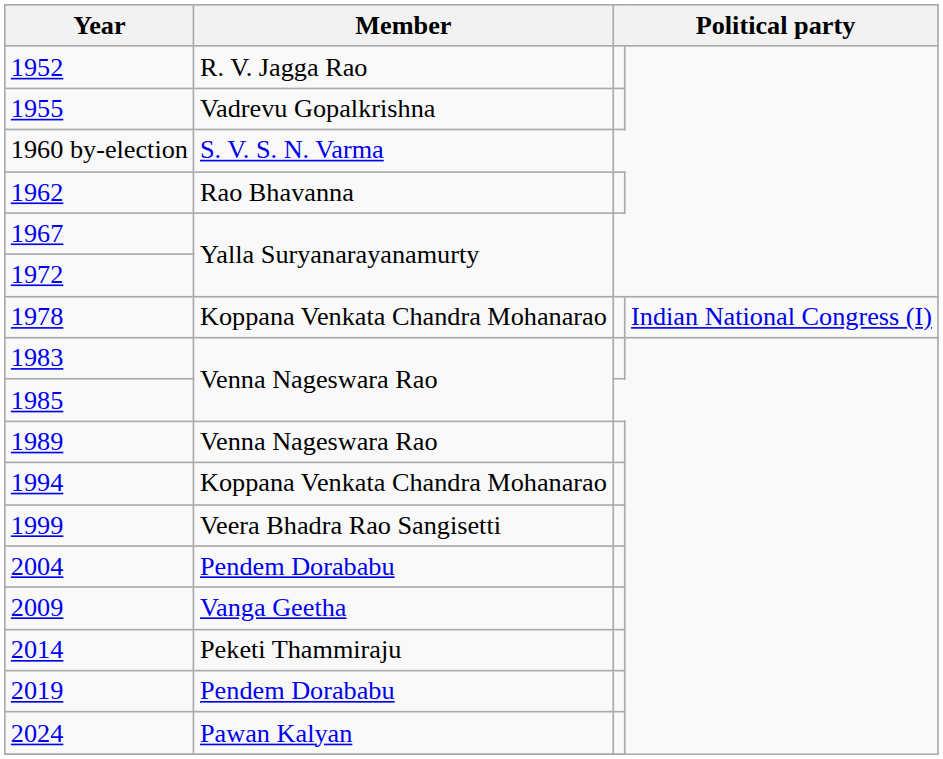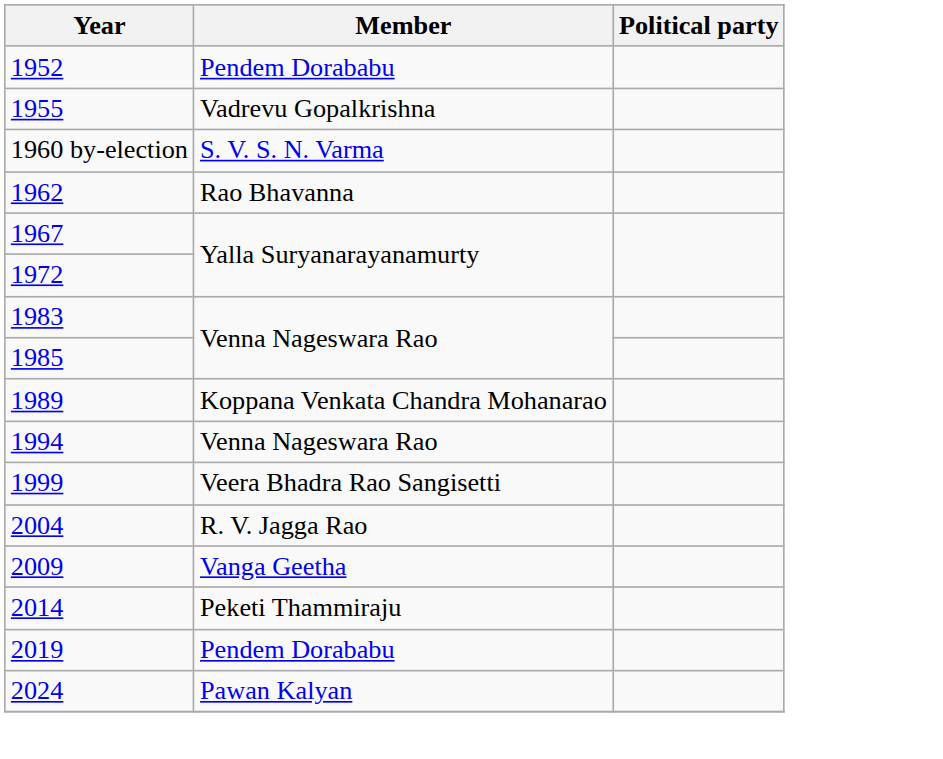(284, 66) R. V. Jagga Rao -> (297, 66) Pendem Dorababu
- row: (37, 316)
(319, 441) Venna Nageswara Rao -> (403, 399) Koppana Venkata Chandra Mohanarao
(403, 483) Koppana Venkata Chandra Mohanarao -> (319, 441) Venna Nageswara Rao
(297, 566) Pendem Dorababu -> (284, 524) R. V. Jagga Rao
